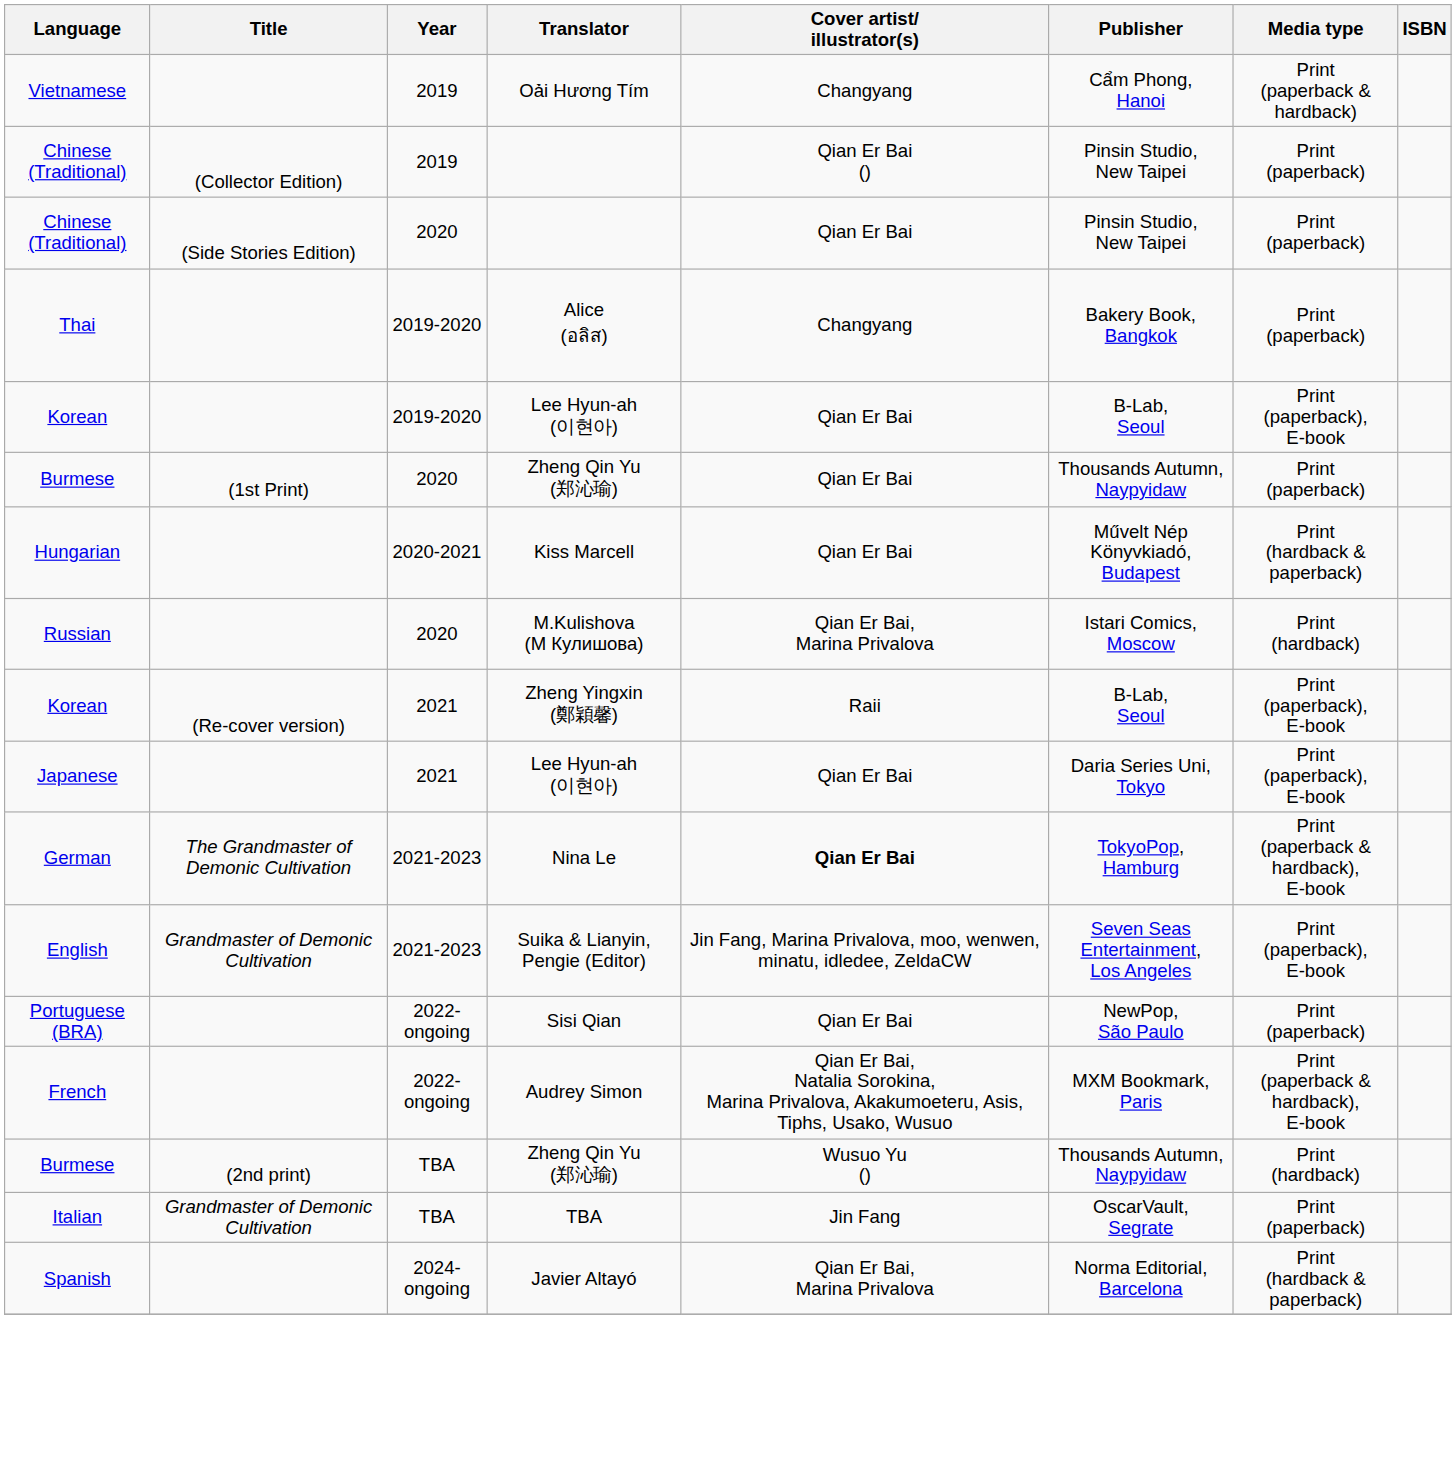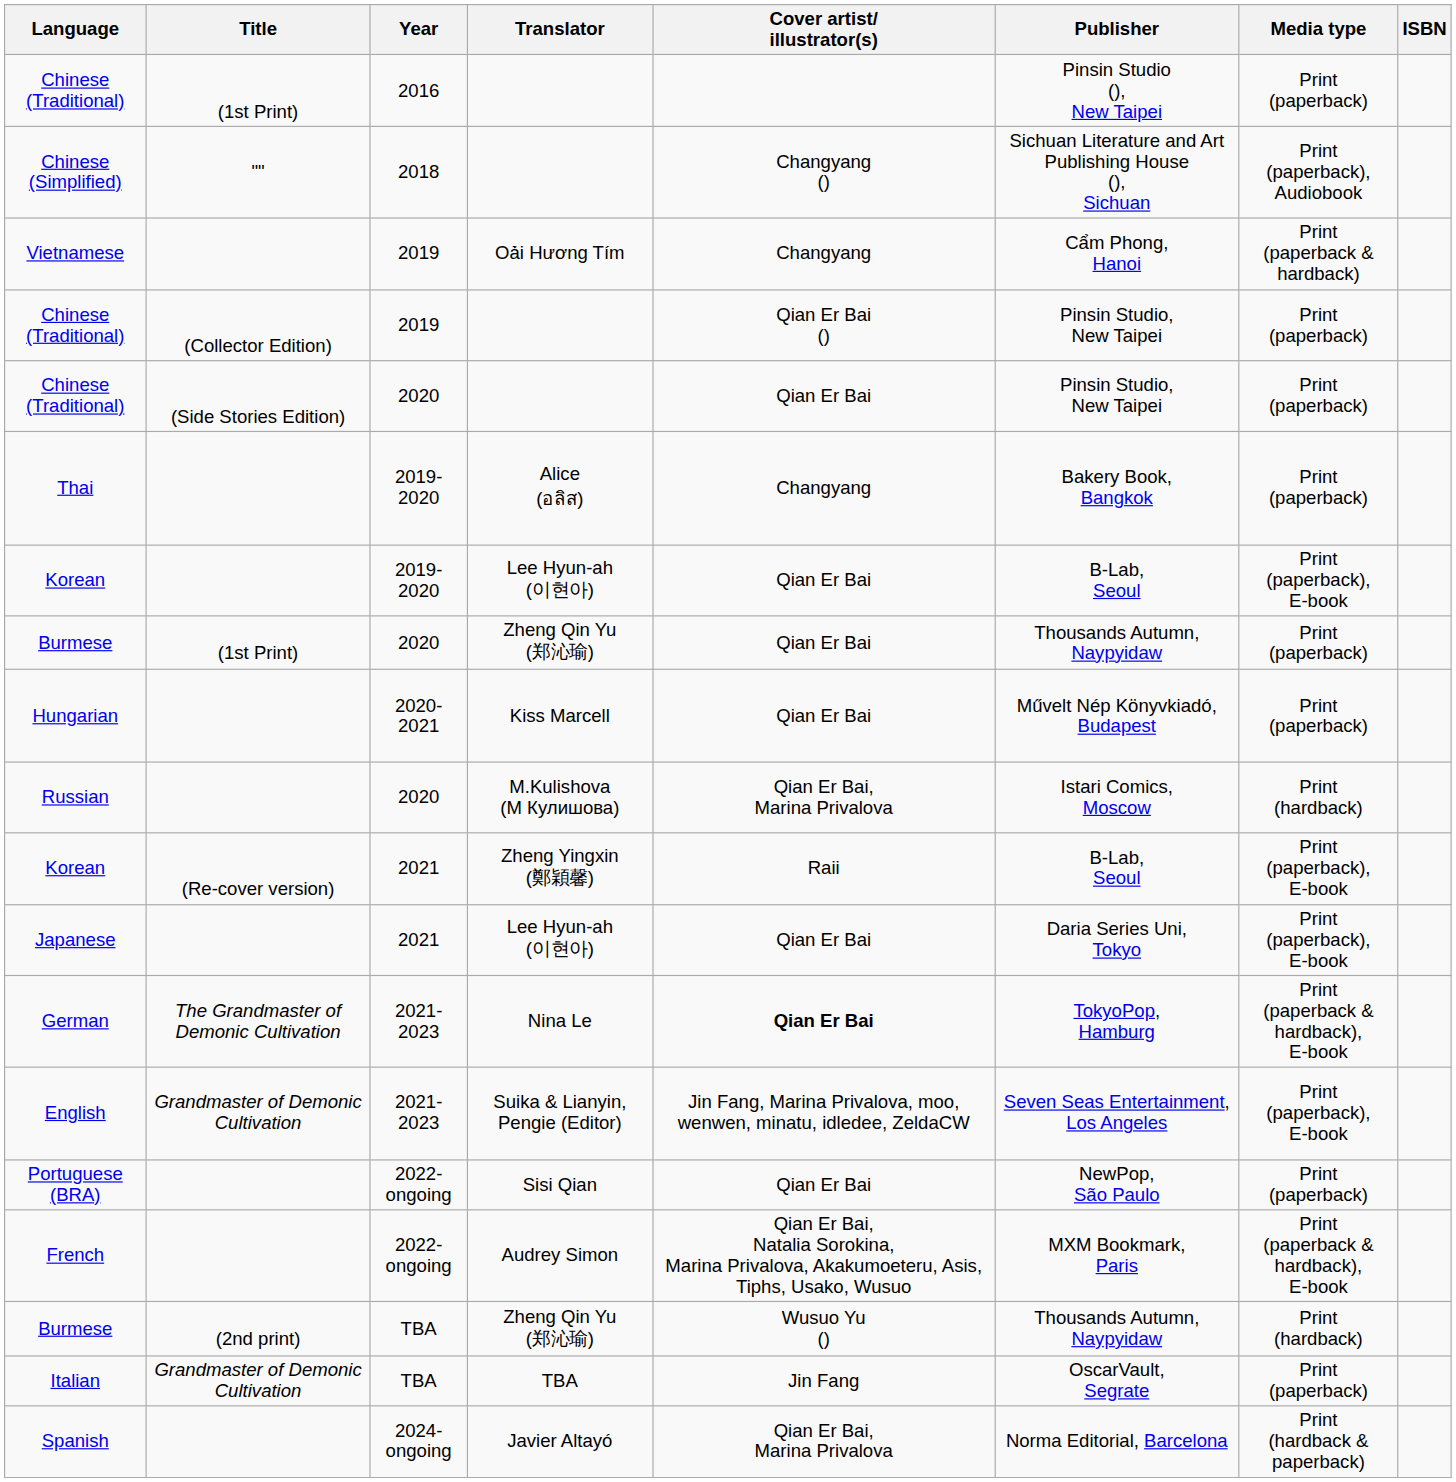+ row: (75, 90)
+ row: (75, 172)
(1316, 552) Print (hardback & paperback) -> (1318, 715) Print (paperback)
